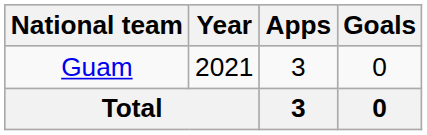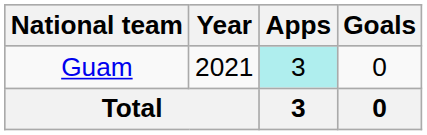(298, 66) no background -> (298, 66) paleturquoise background
